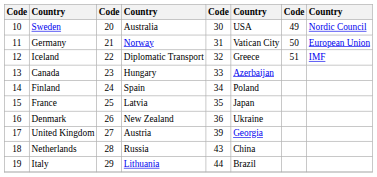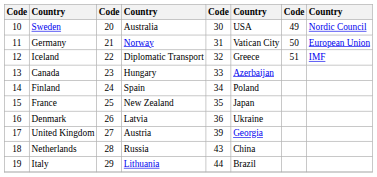(136, 103) Latvia -> (149, 103) New Zealand
(149, 118) New Zealand -> (136, 118) Latvia
